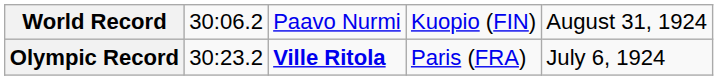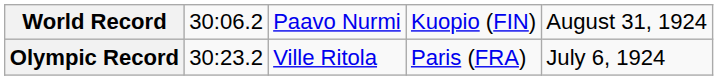(329, 57) bold -> (325, 57) normal
